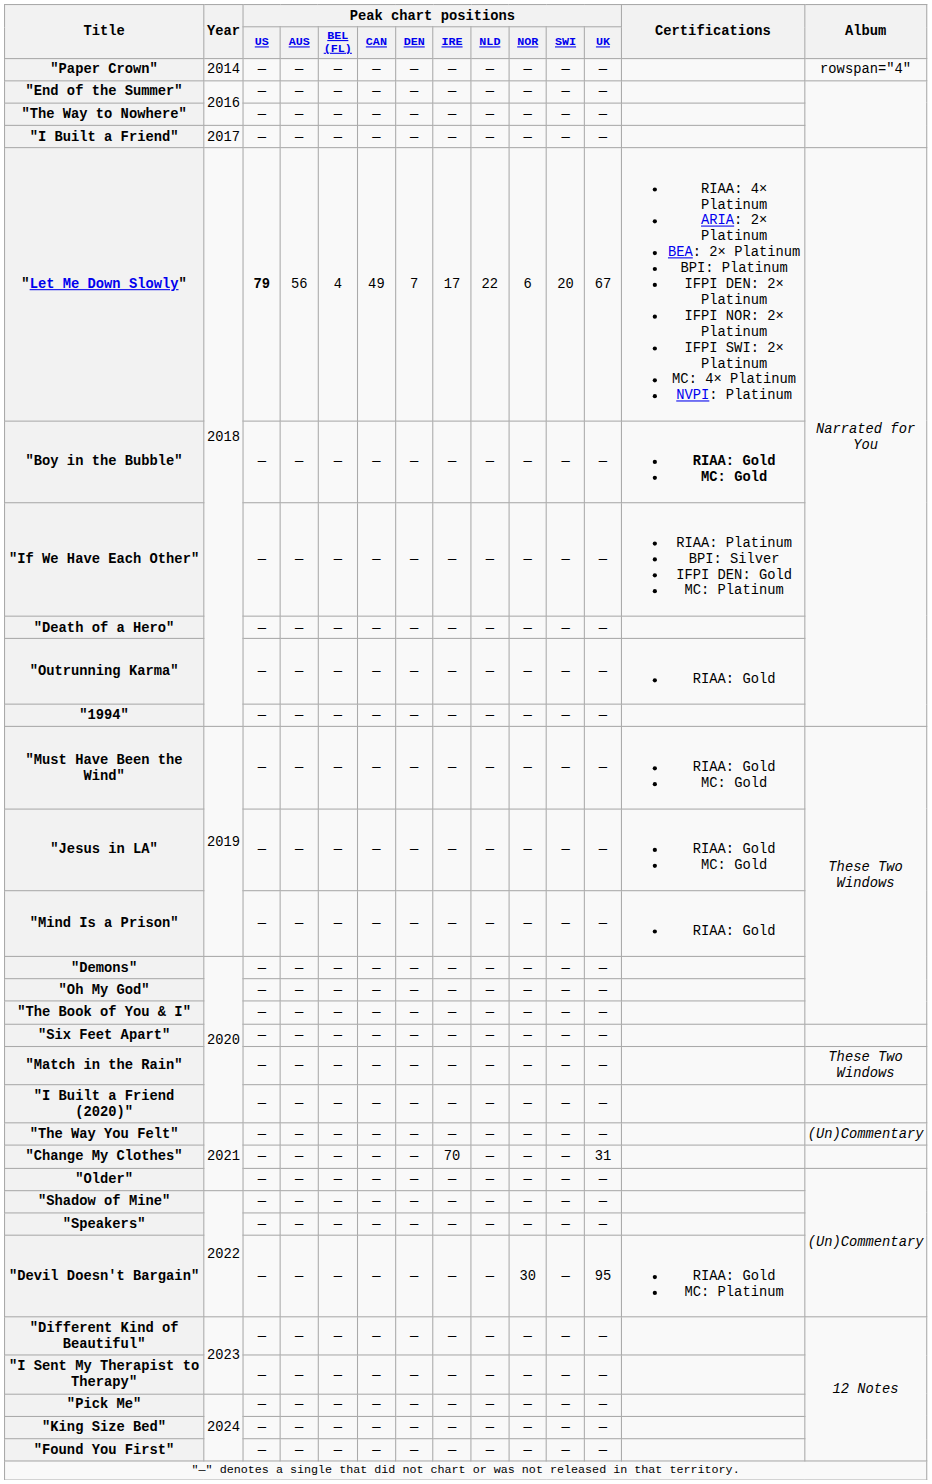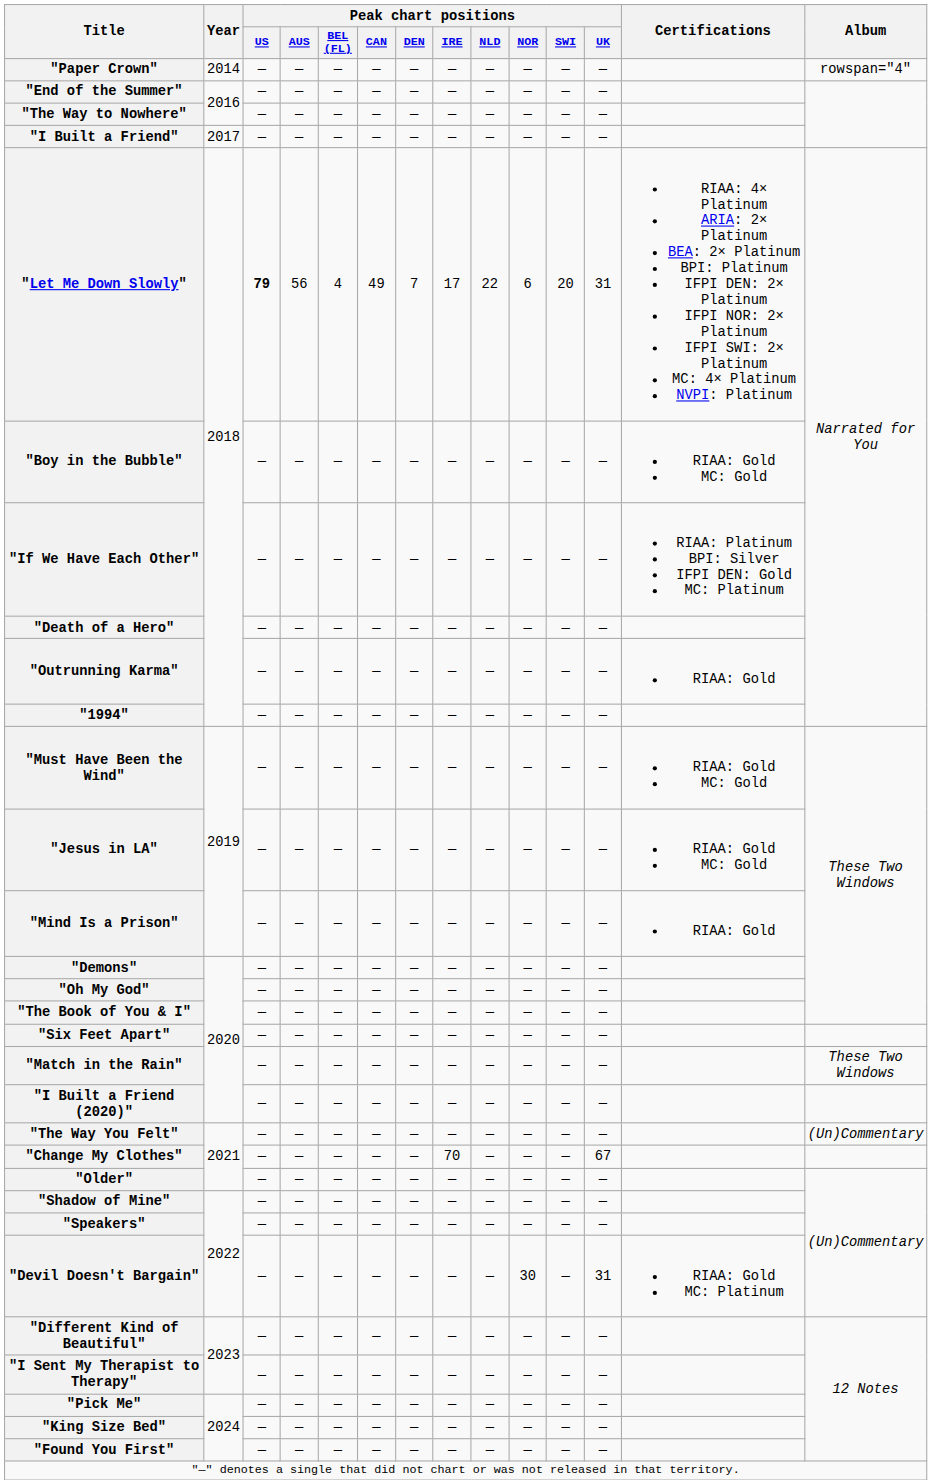(603, 284) 67 -> (603, 284) 31
(713, 469) bold -> (713, 469) normal
(603, 1157) 31 -> (603, 1157) 67
(603, 1276) 95 -> (603, 1276) 31
